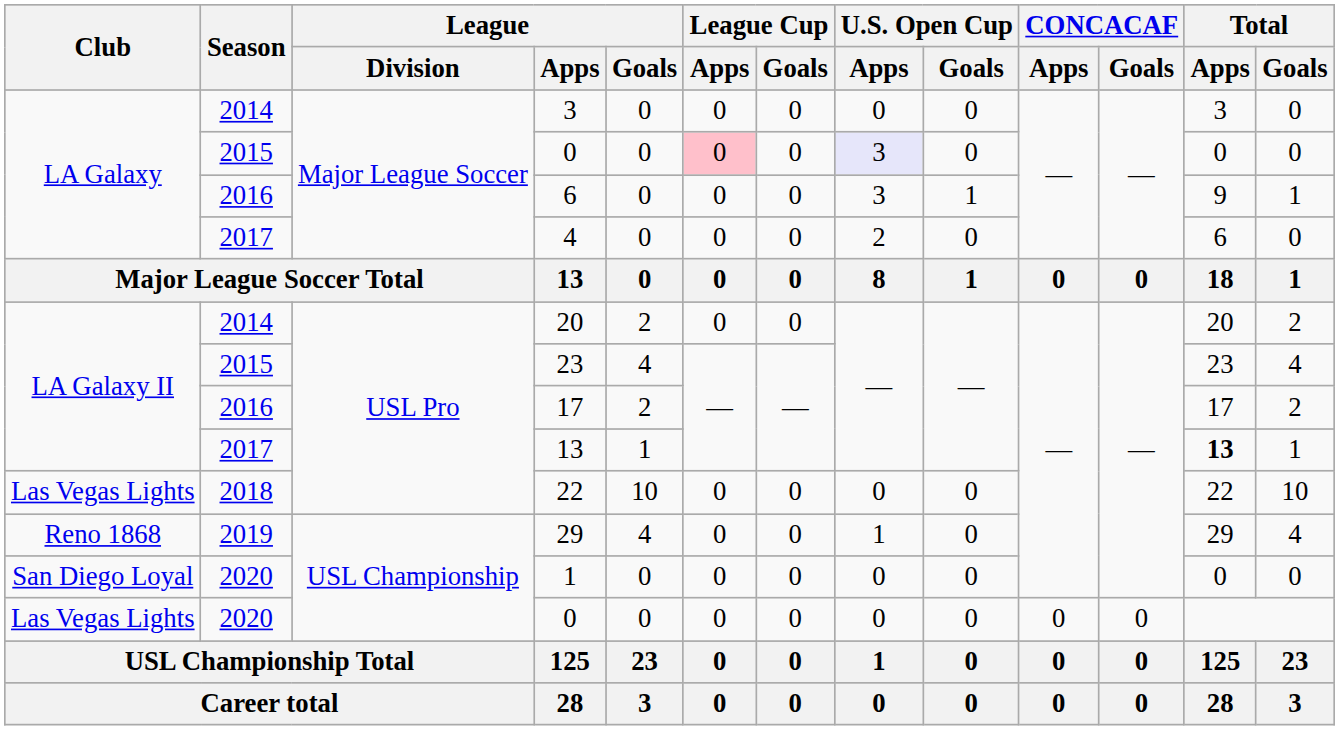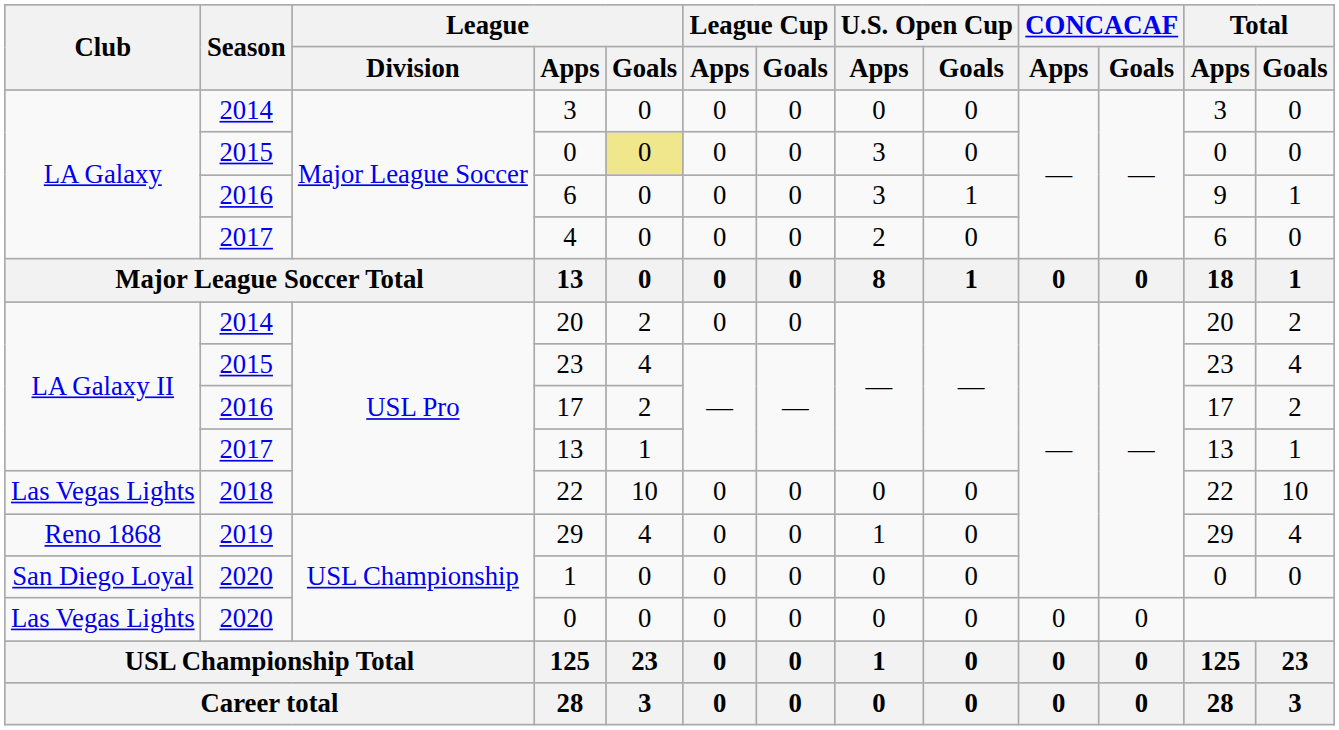(645, 152) no background -> (645, 152) khaki background
(720, 152) pink background -> (720, 152) no background
(879, 152) lavender background -> (879, 152) no background
(1220, 449) bold -> (1220, 449) normal
